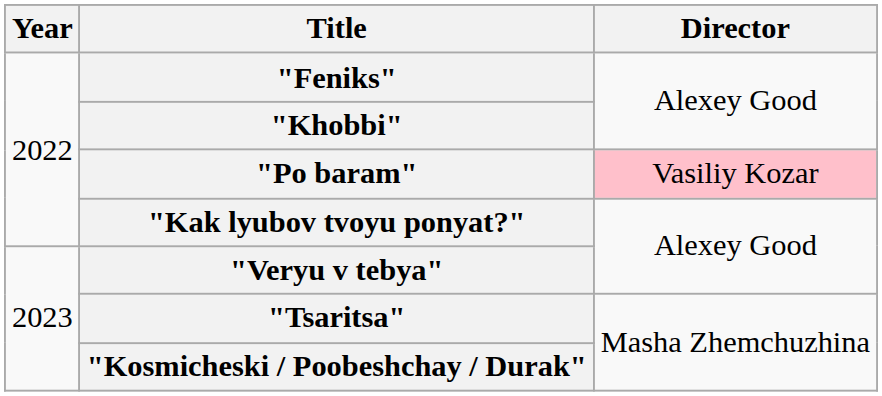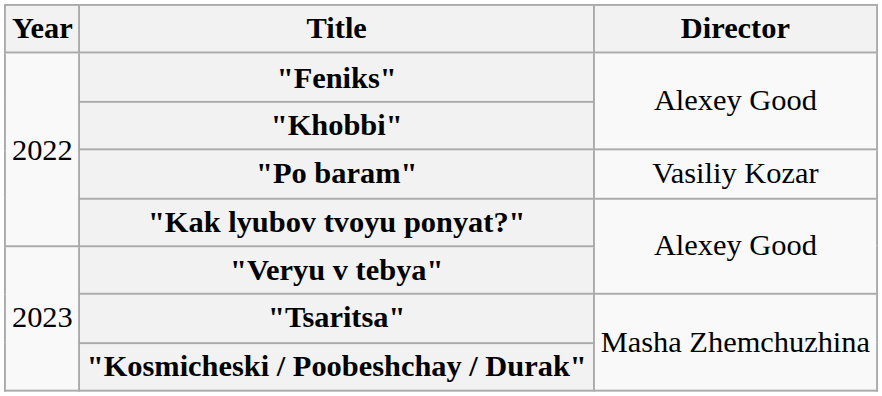(735, 173) pink background -> (735, 173) no background
